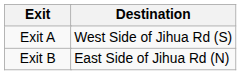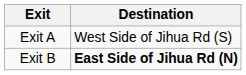(152, 59) normal -> (156, 59) bold
